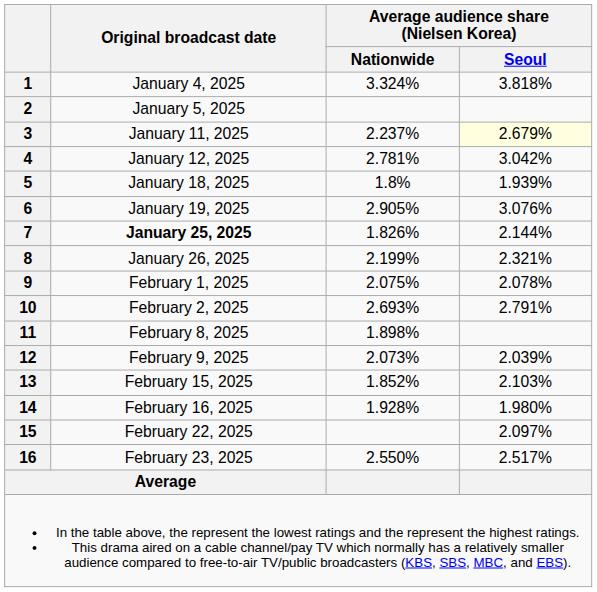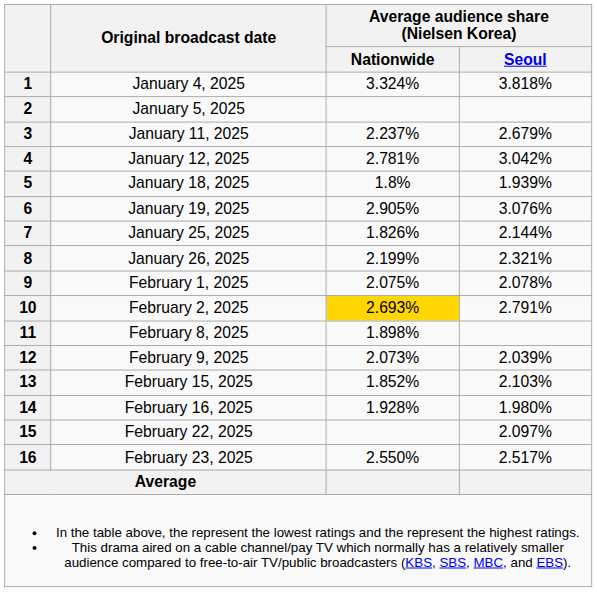(525, 134) lightyellow background -> (525, 134) no background
(189, 233) bold -> (189, 233) normal
(393, 308) no background -> (393, 308) gold background
